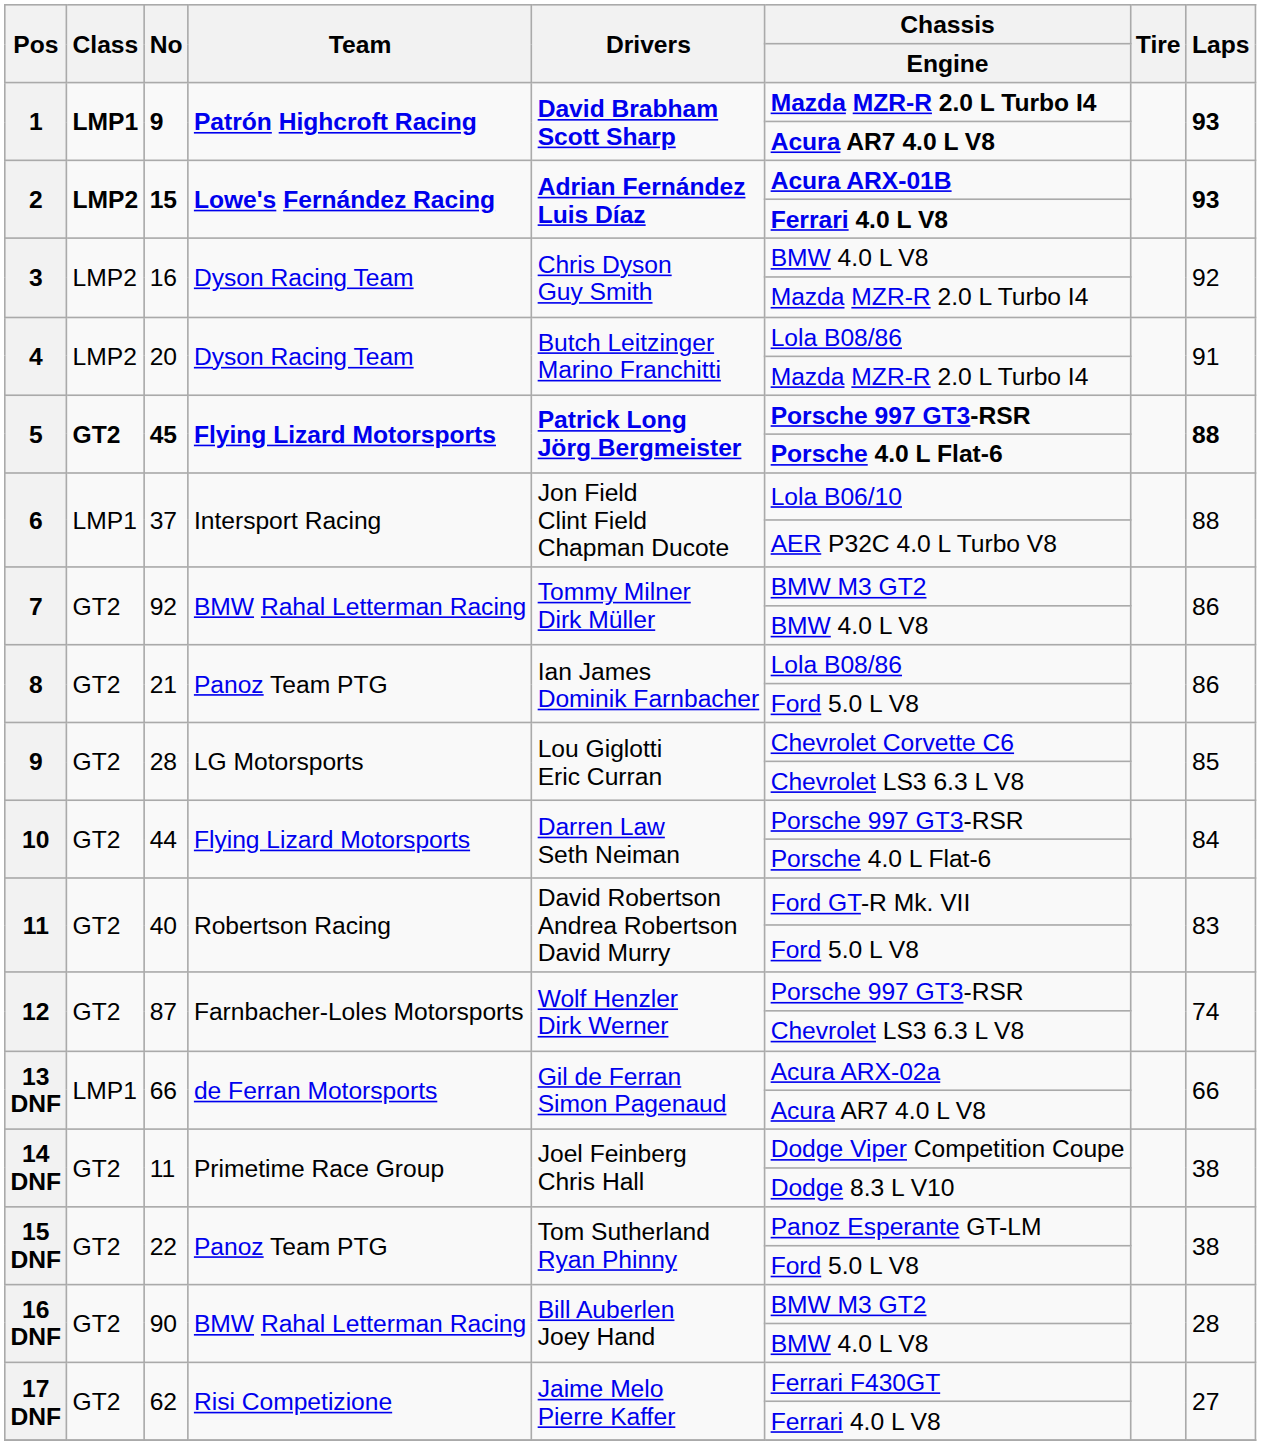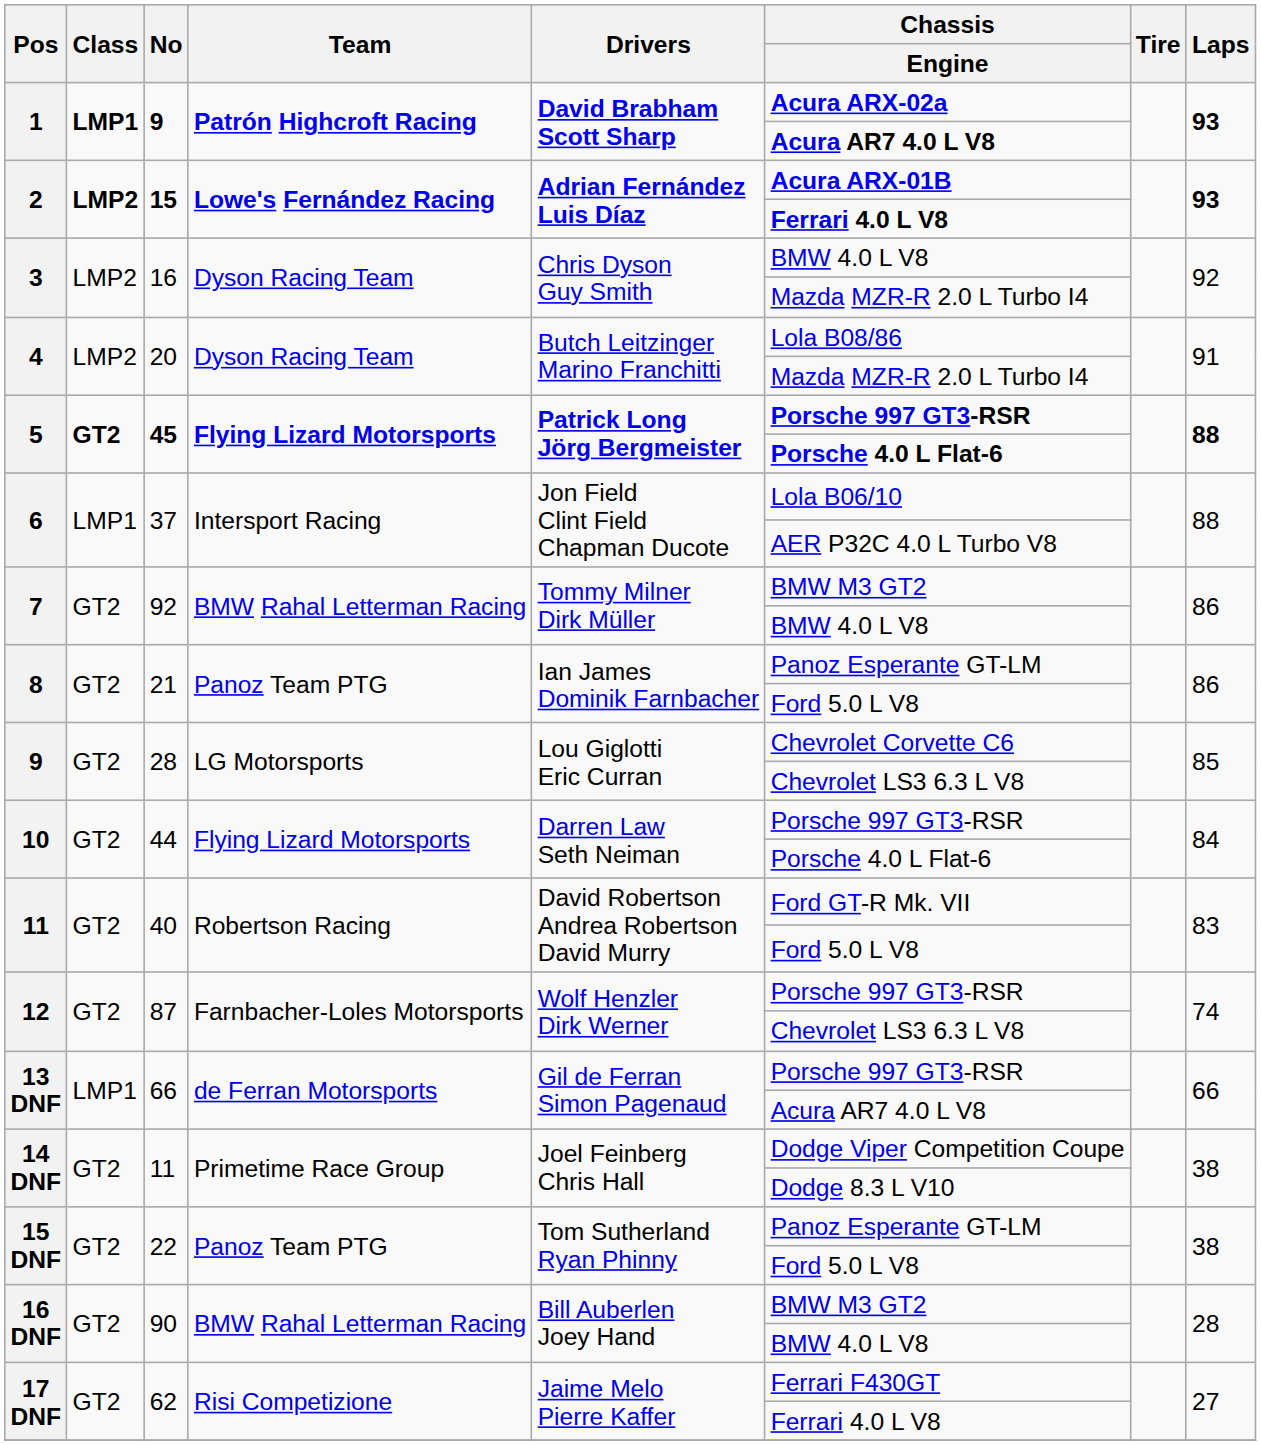(934, 102) Mazda MZR-R 2.0 L Turbo I4 -> (859, 102) Acura ARX-02a
(836, 664) Lola B08/86 -> (906, 664) Panoz Esperante GT-LM
(855, 1070) Acura ARX-02a -> (897, 1070) Porsche 997 GT3-RSR
